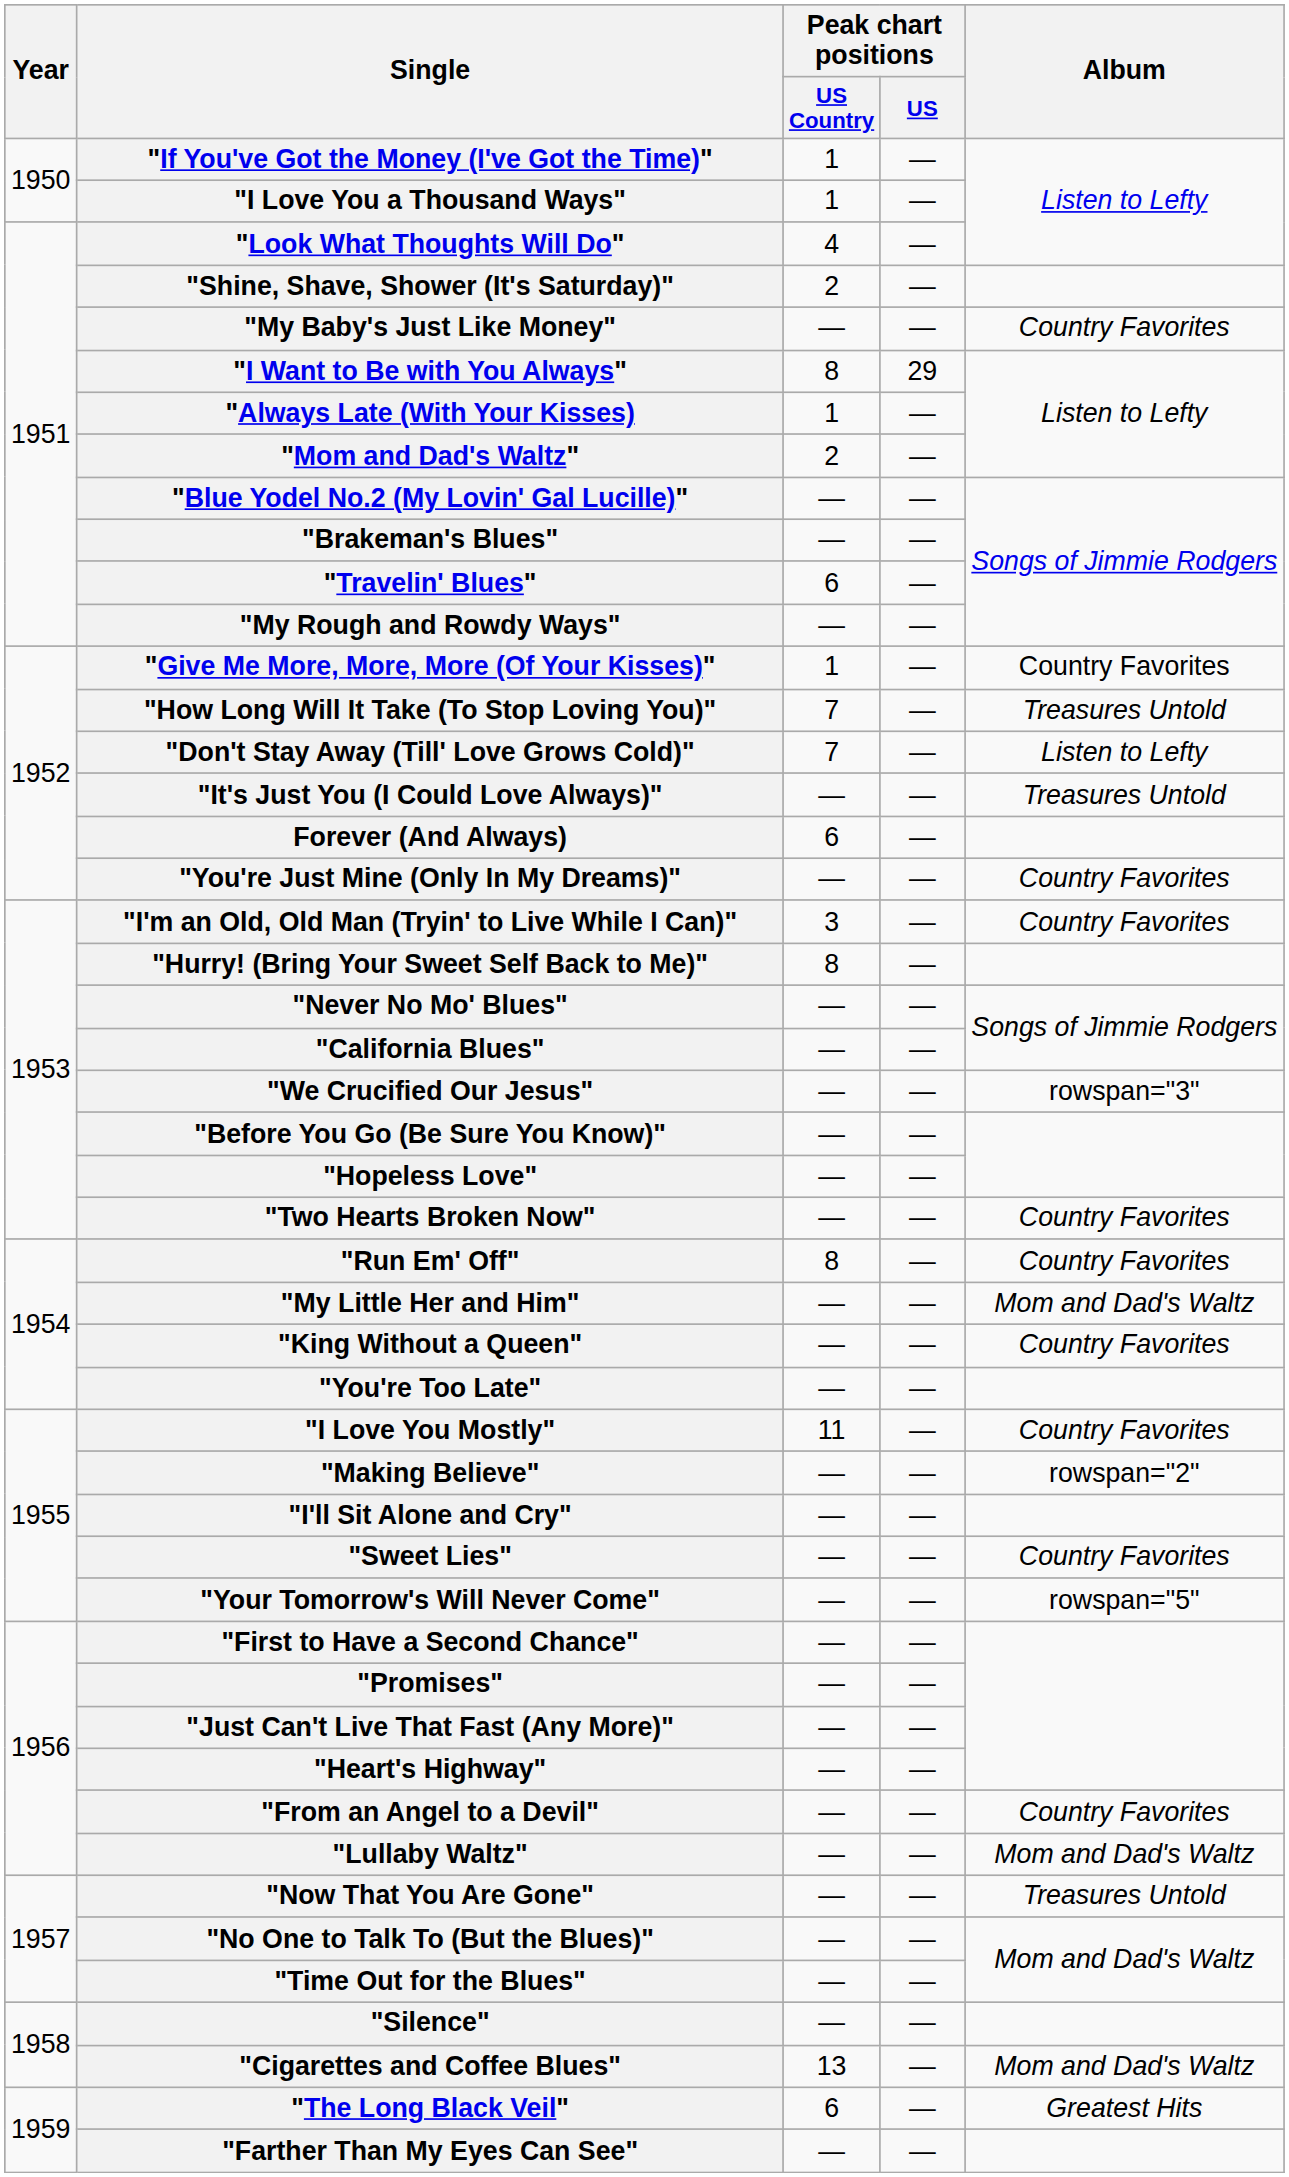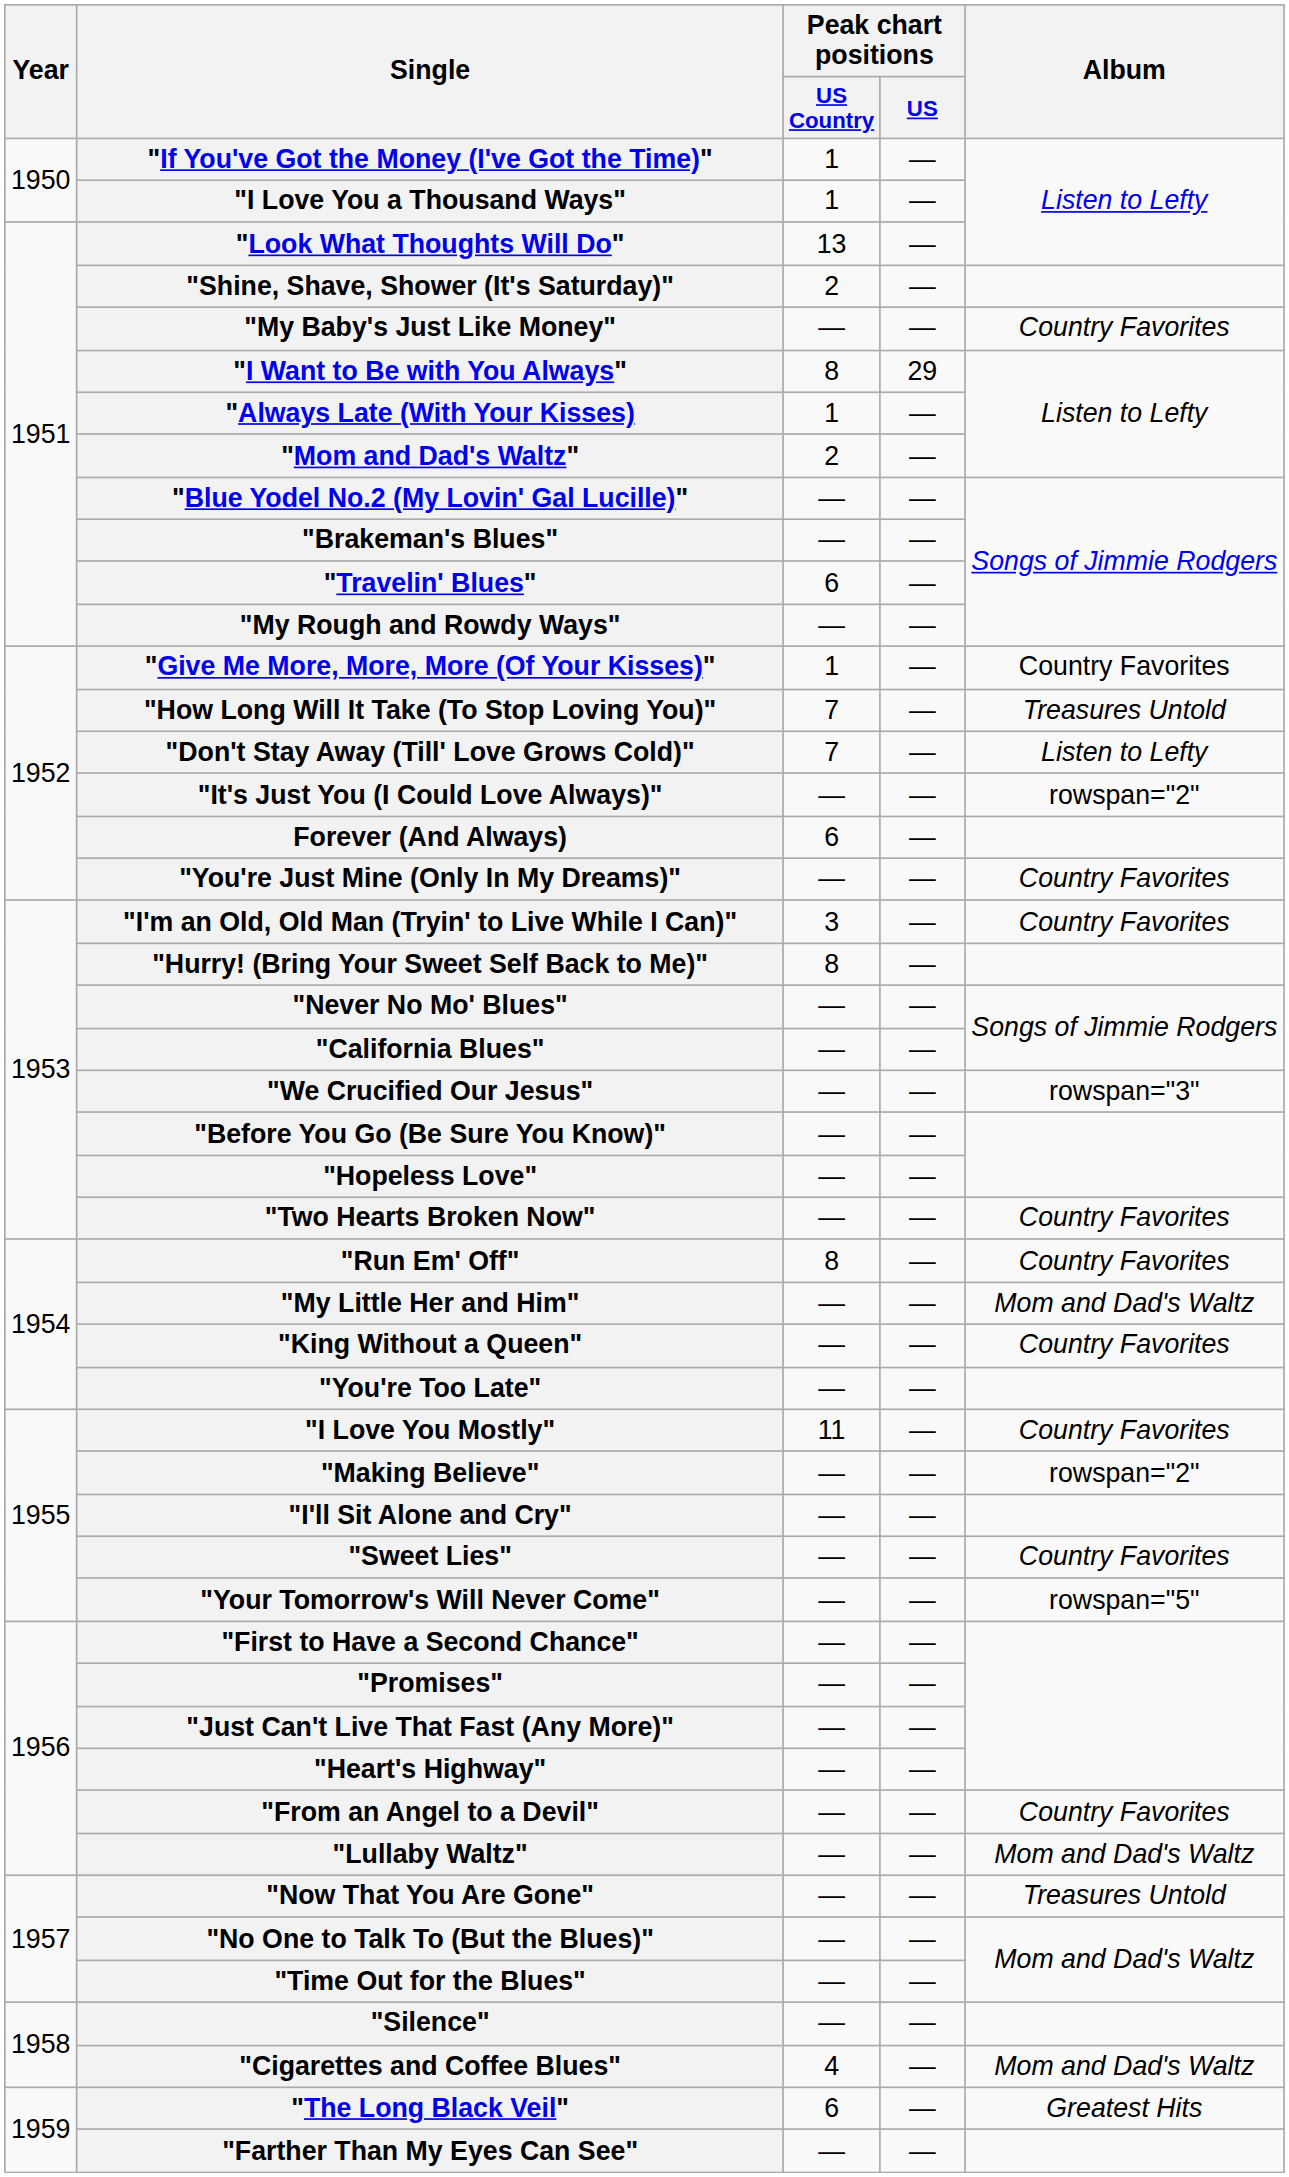(832, 243) 4 -> (832, 243) 13
(1124, 794) Treasures Untold -> (1124, 794) rowspan="2"
(832, 2065) 13 -> (832, 2065) 4
